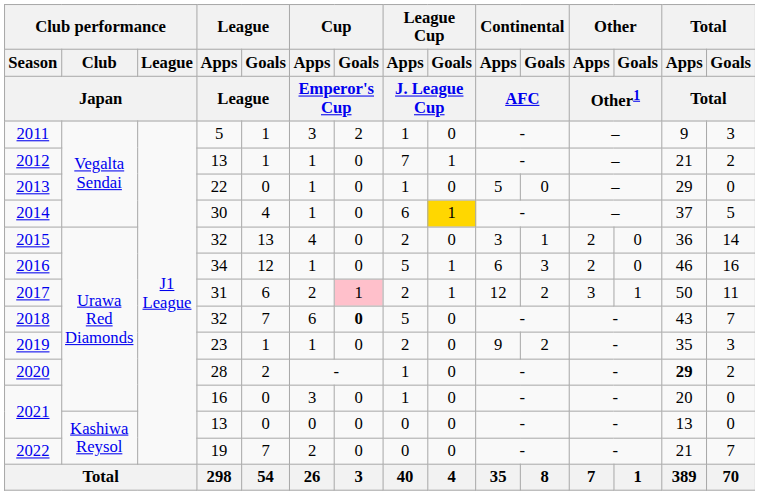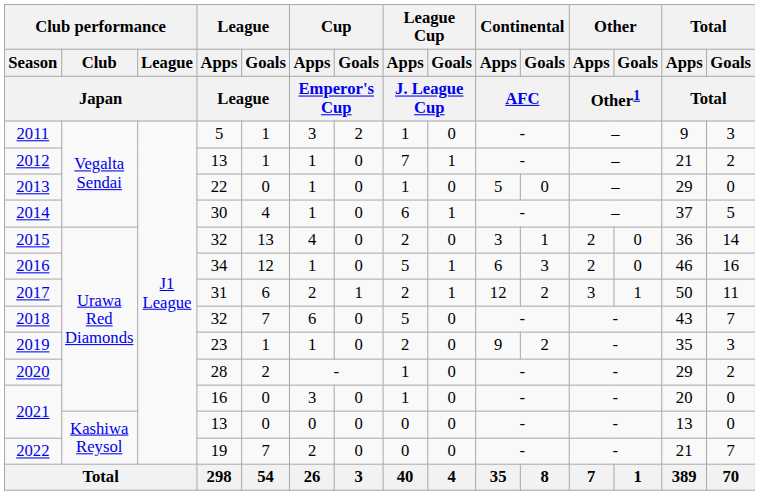(452, 213) gold background -> (452, 213) no background
(359, 292) pink background -> (359, 292) no background
(359, 319) bold -> (359, 319) normal
(684, 371) bold -> (684, 371) normal
